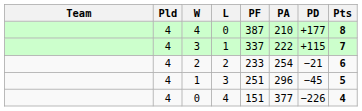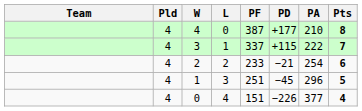columns swapped: (284, 13) <-> (313, 13)
